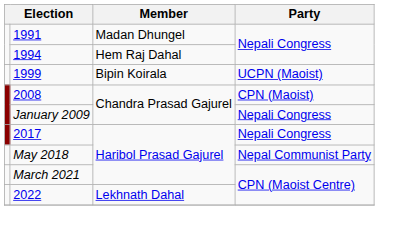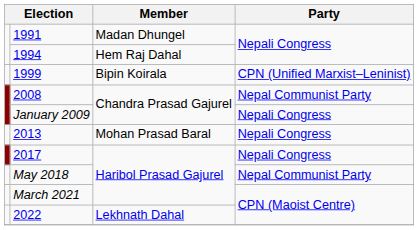(280, 74) UCPN (Maoist) -> (324, 74) CPN (Unified Marxist–Leninist)
(276, 94) CPN (Maoist) -> (304, 94) Nepal Communist Party
+ row: (27, 134)
